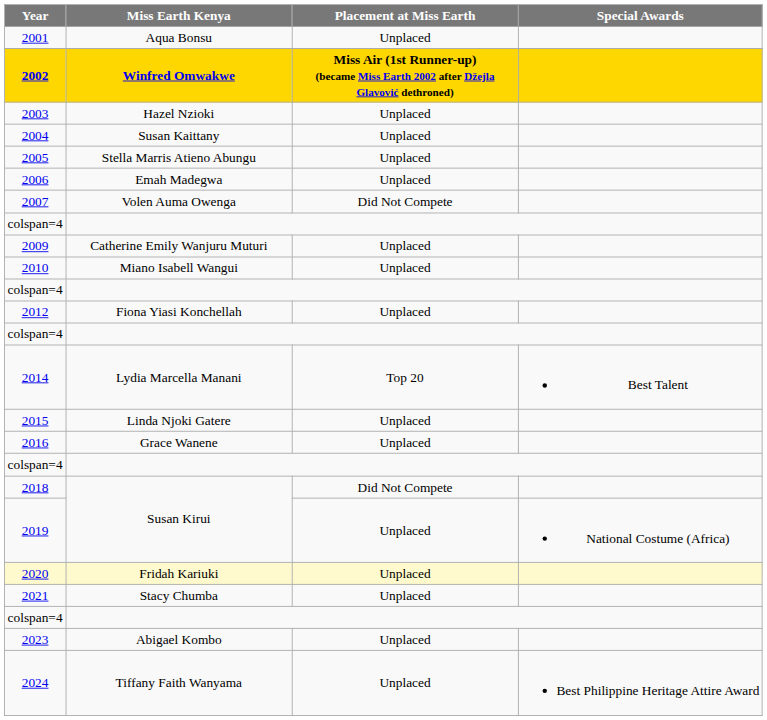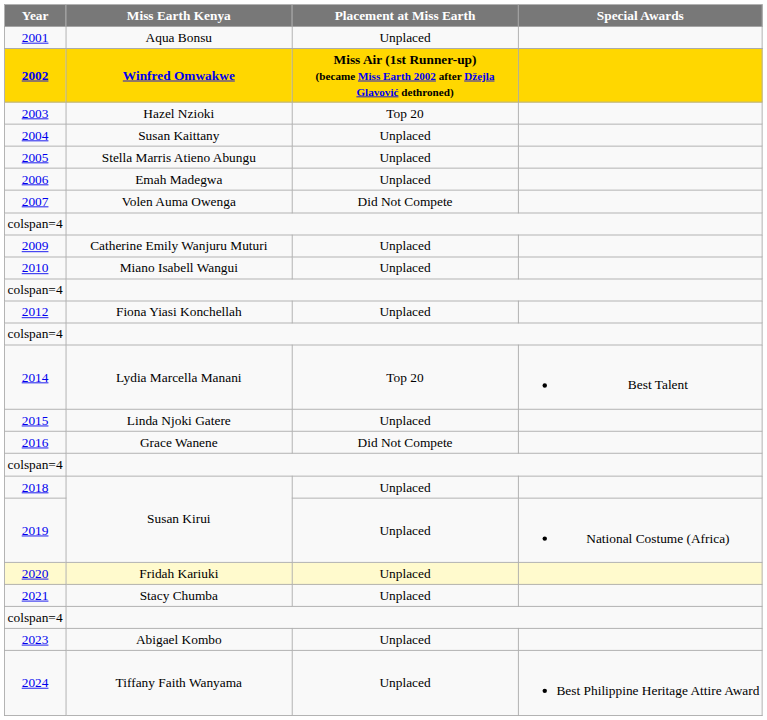(405, 113) Unplaced -> (405, 113) Top 20
(405, 442) Unplaced -> (405, 442) Did Not Compete
(405, 486) Did Not Compete -> (405, 486) Unplaced
